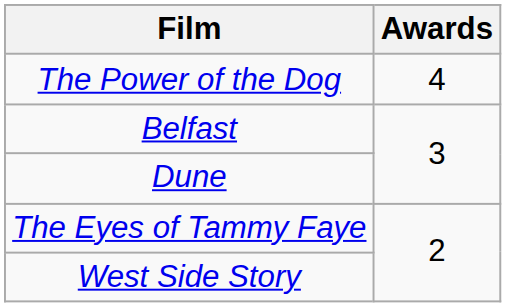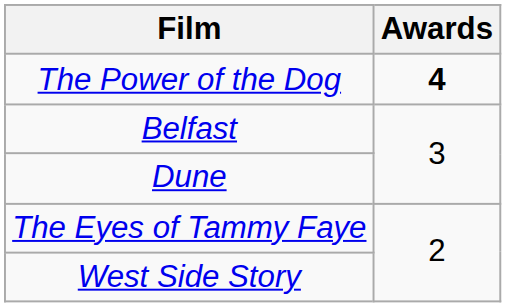(437, 78) normal -> (437, 78) bold
